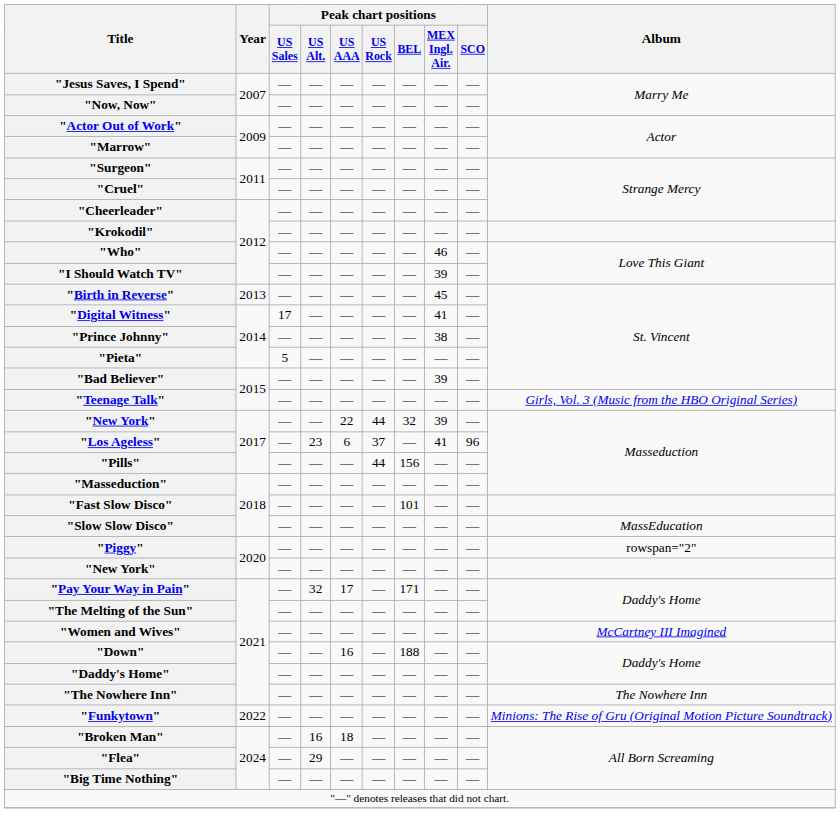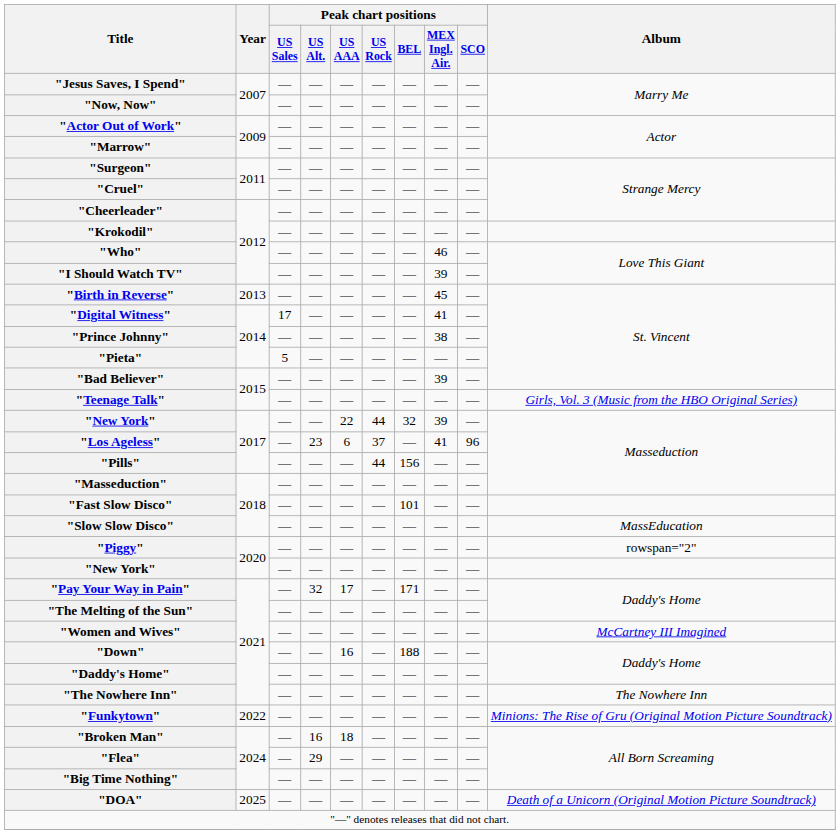+ row: (120, 800)
